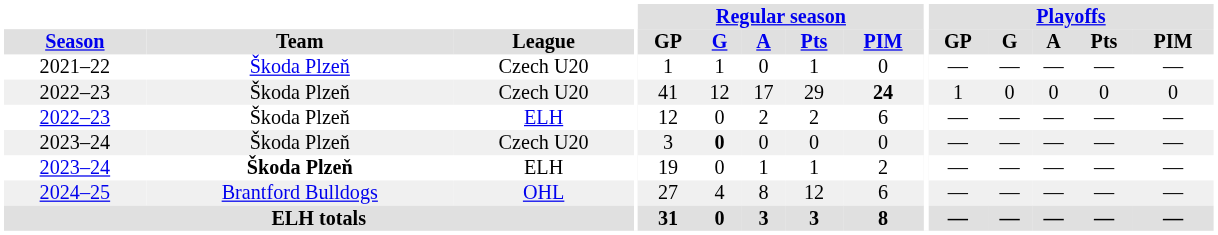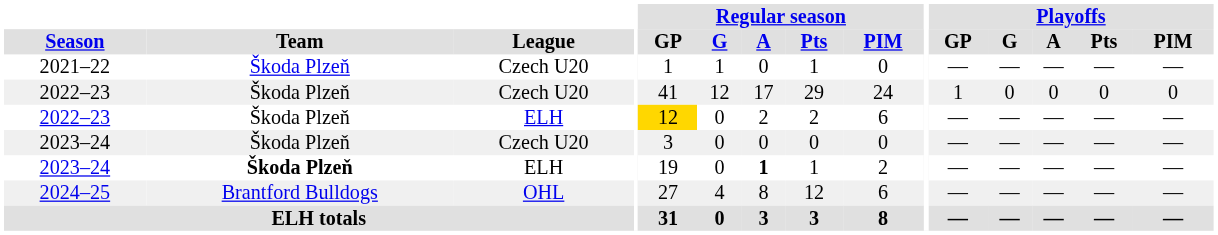(883, 92) bold -> (883, 92) normal
(668, 117) no background -> (668, 117) gold background
(720, 142) bold -> (720, 142) normal
(764, 167) normal -> (764, 167) bold
